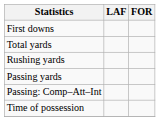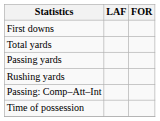rows swapped: (36, 60) <-> (34, 76)
